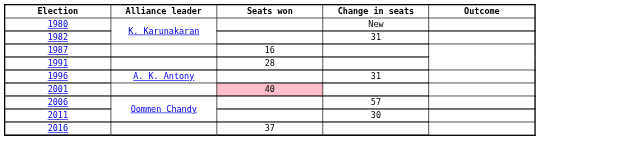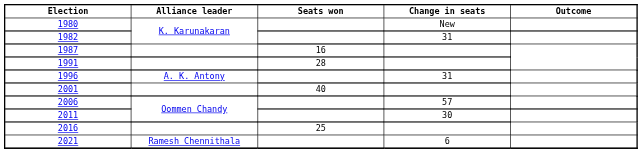(270, 89) pink background -> (321, 89) no background
(270, 128) 37 -> (321, 128) 25
+ row: (68, 141)
